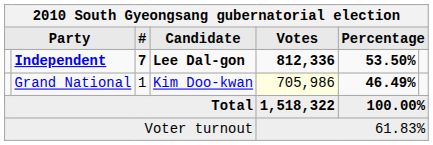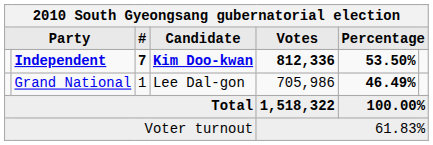(199, 61) Lee Dal-gon -> (203, 61) Kim Doo-kwan
(203, 84) Kim Doo-kwan -> (199, 84) Lee Dal-gon
(306, 84) lightyellow background -> (306, 84) no background
